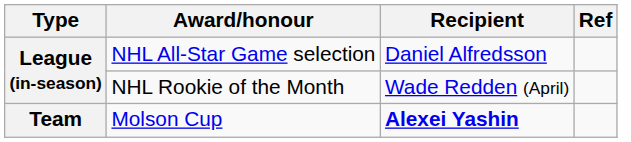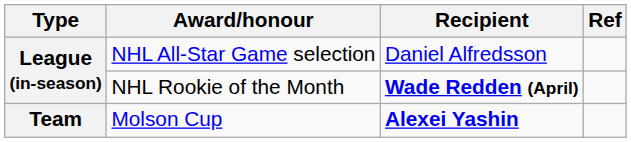(477, 86) normal -> (482, 86) bold
